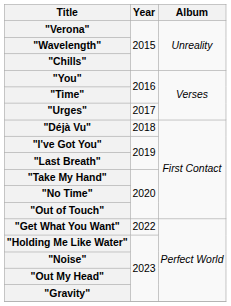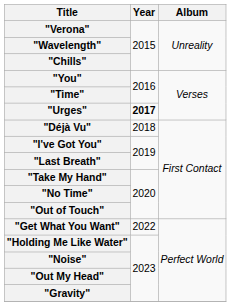(144, 111) normal -> (144, 111) bold
